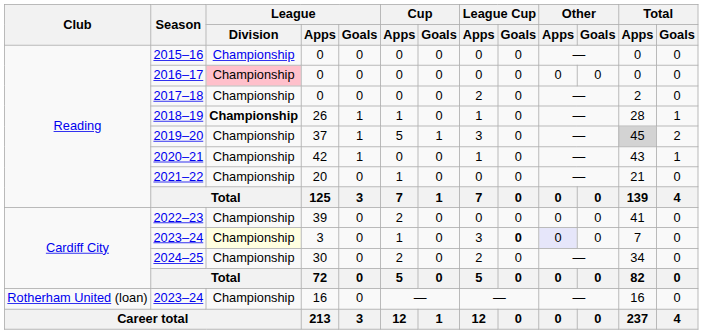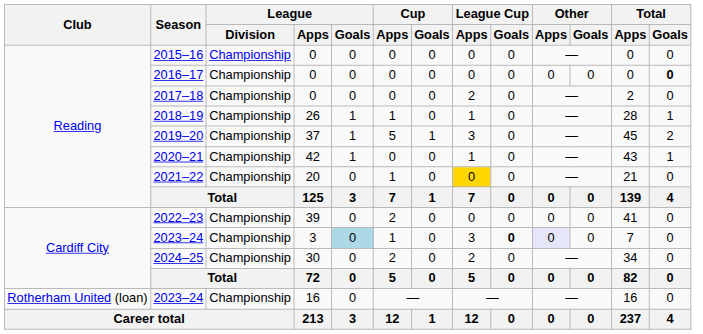(254, 75) pink background -> (250, 75) no background
(677, 75) normal -> (670, 75) bold
(254, 116) bold -> (250, 116) normal
(637, 136) lightgrey background -> (630, 136) no background
(479, 177) no background -> (472, 177) gold background
(254, 237) lightyellow background -> (250, 237) no background
(360, 237) no background -> (353, 237) lightblue background
